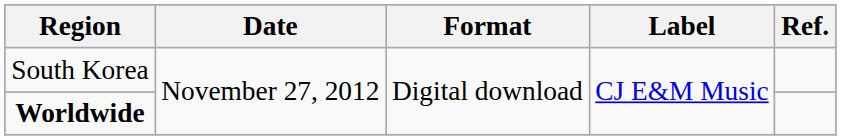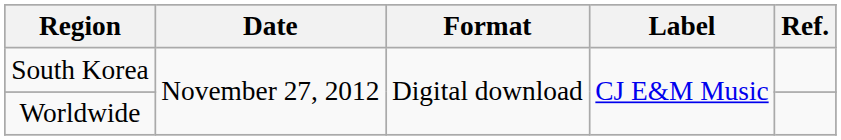(80, 112) bold -> (80, 112) normal
